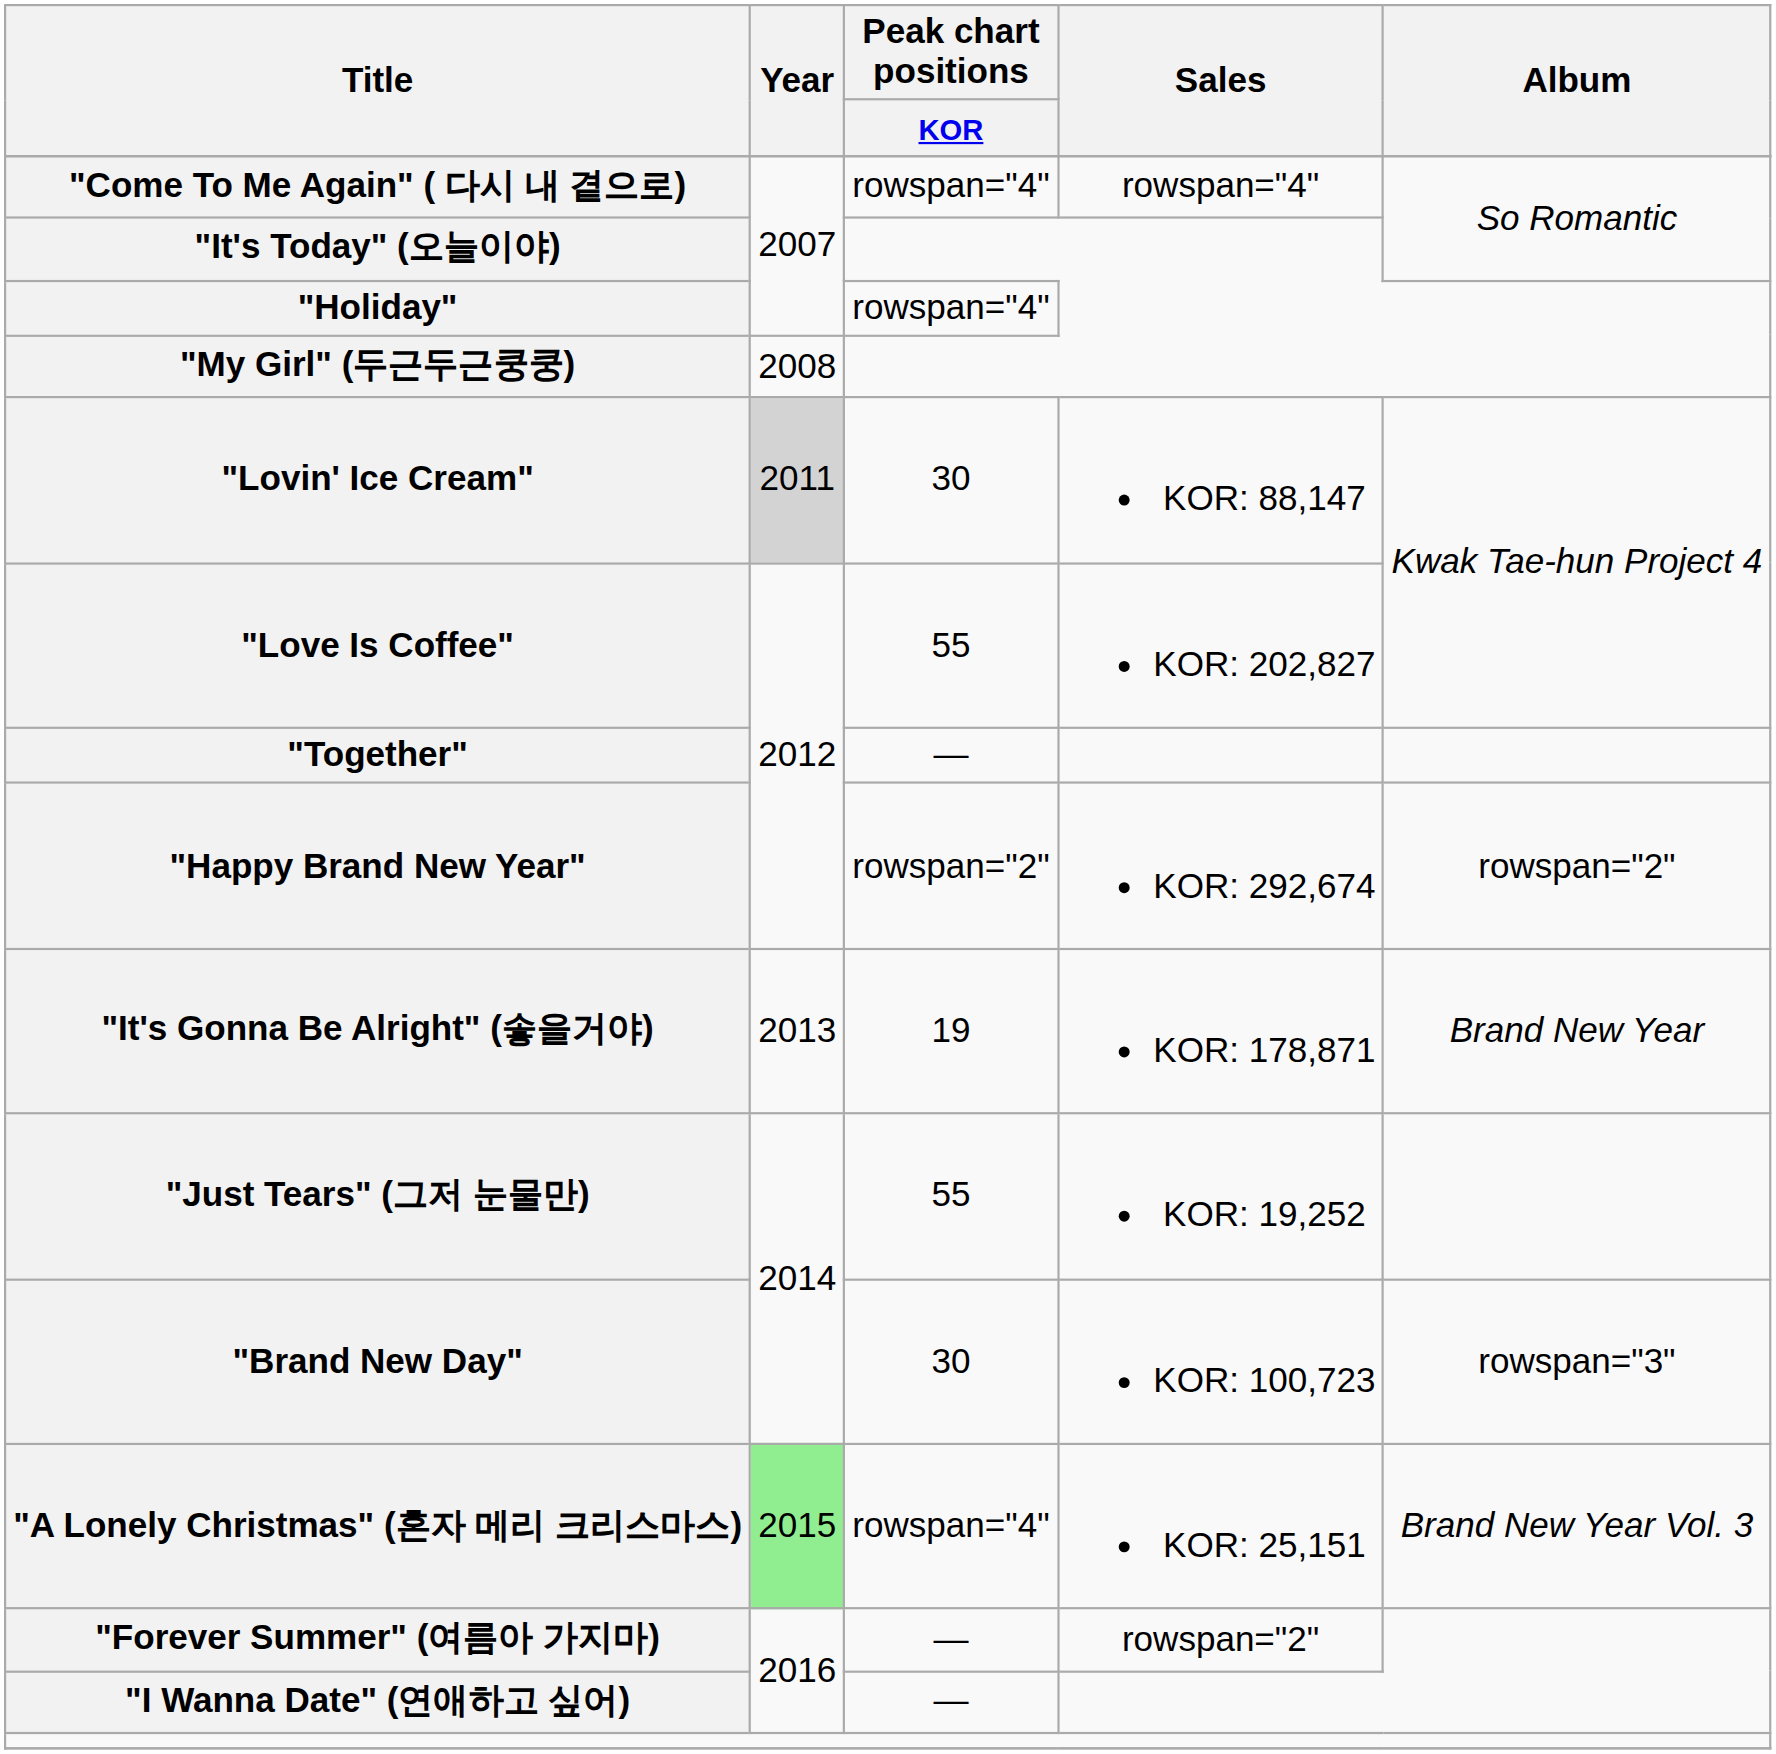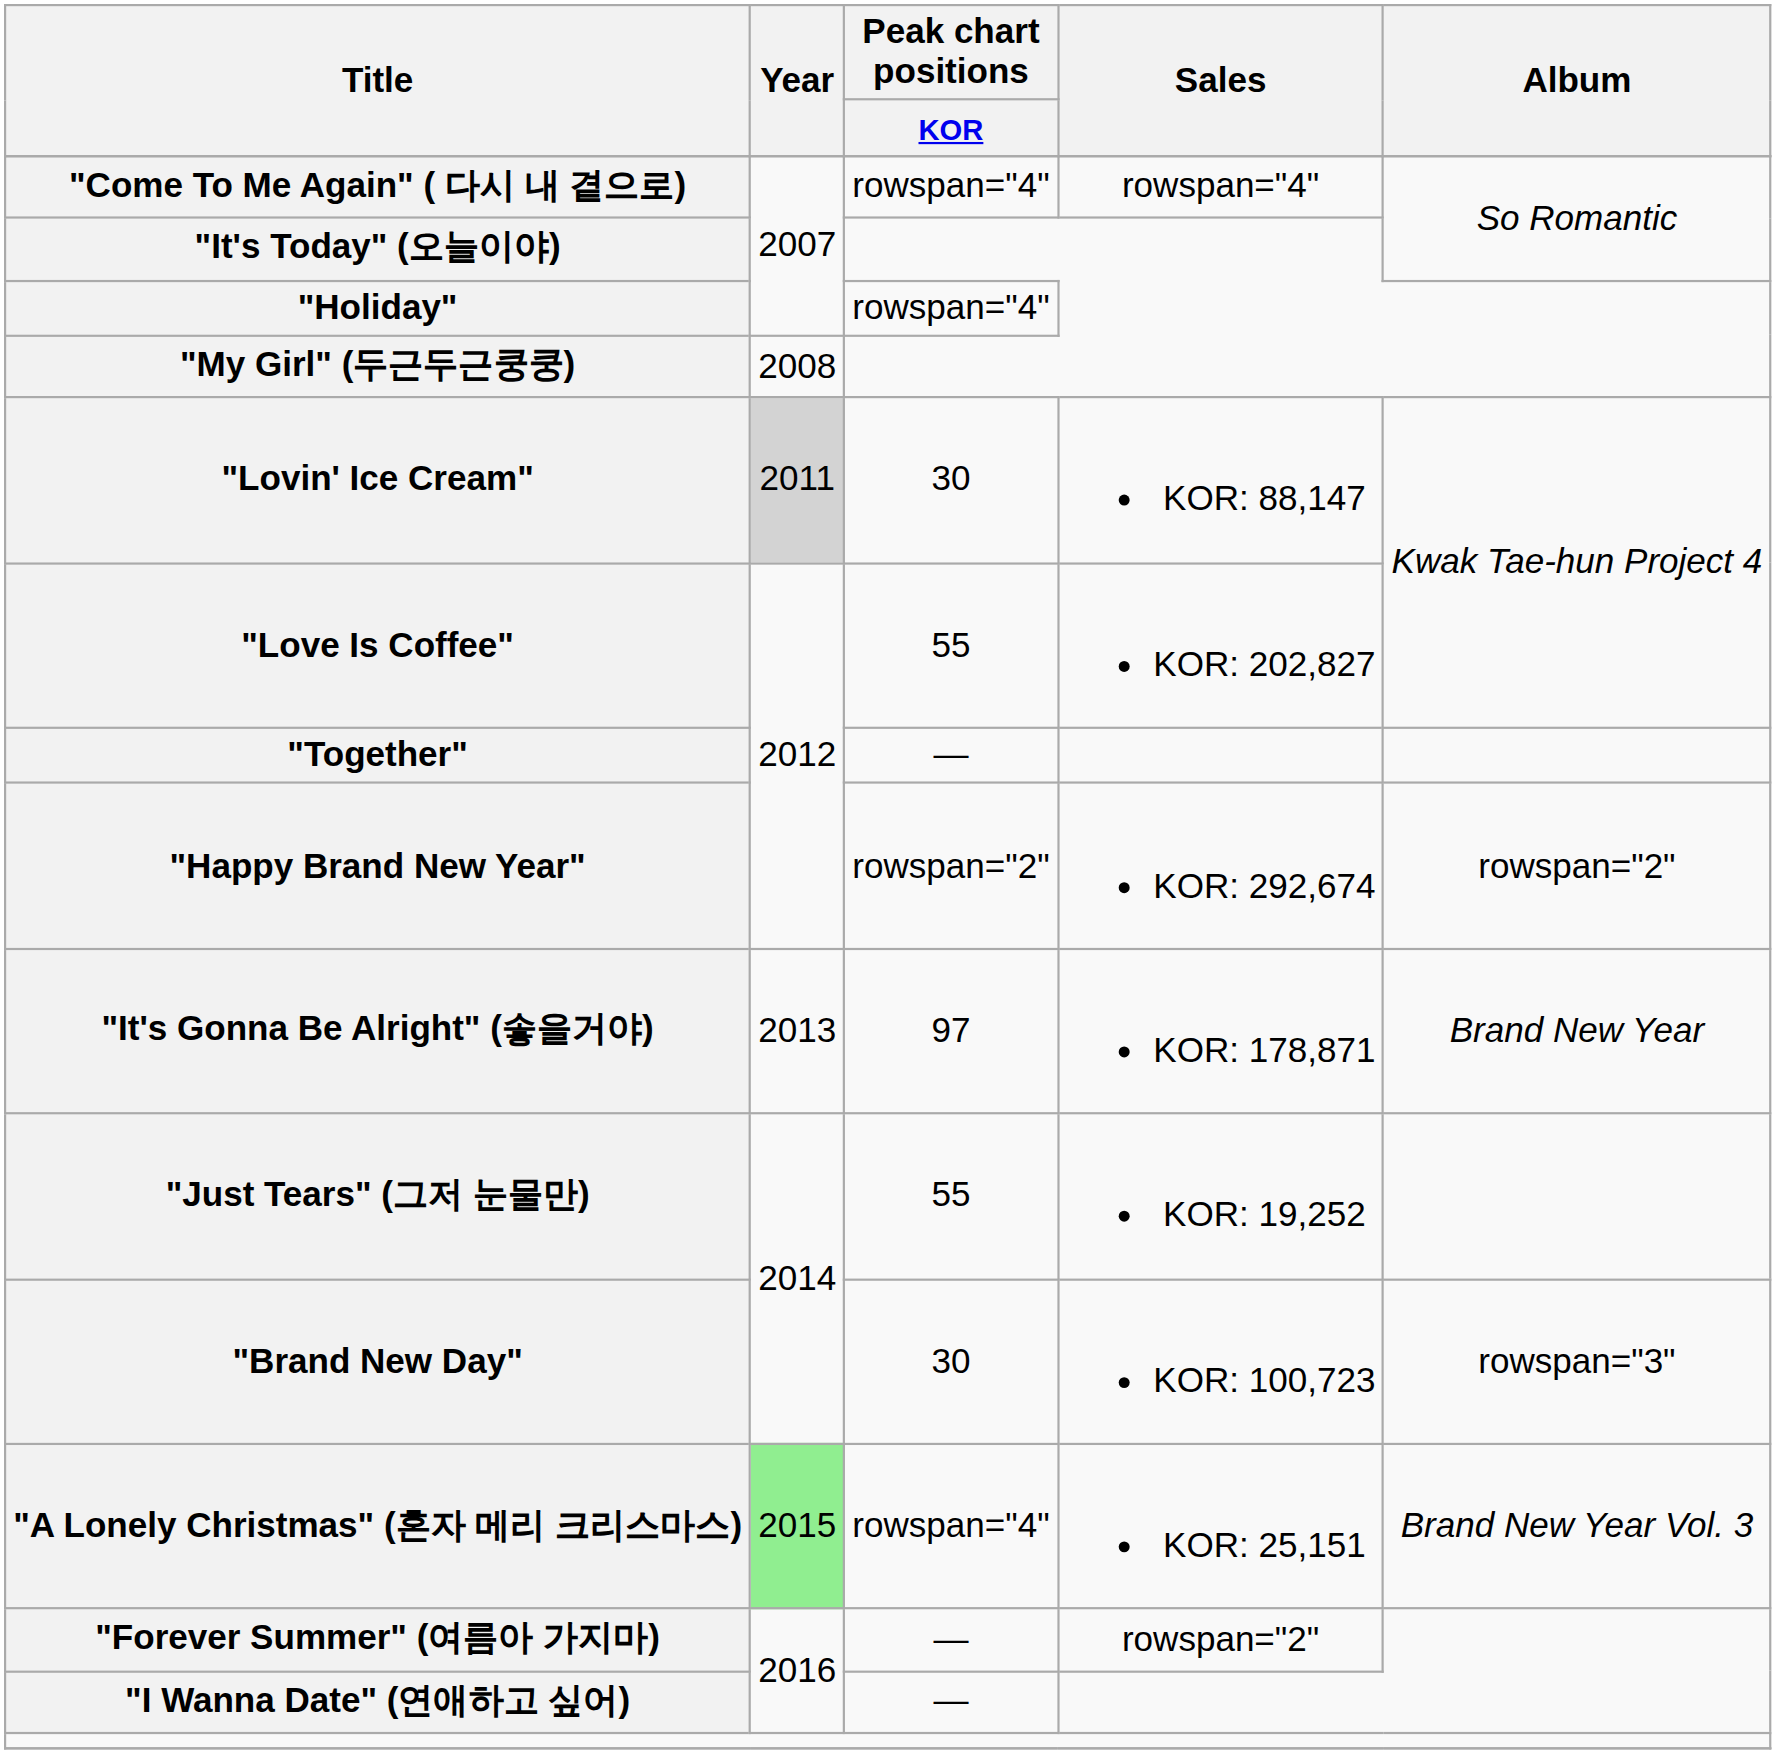(951, 1030) 19 -> (951, 1030) 97
